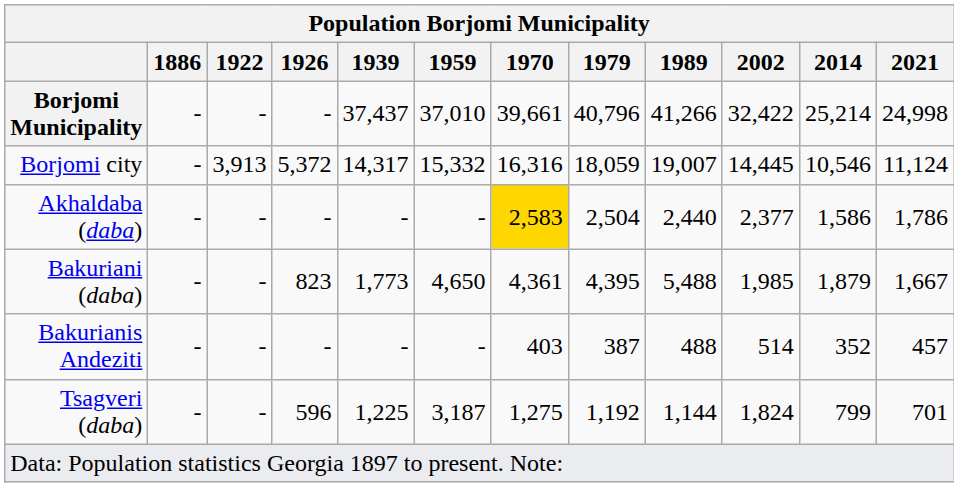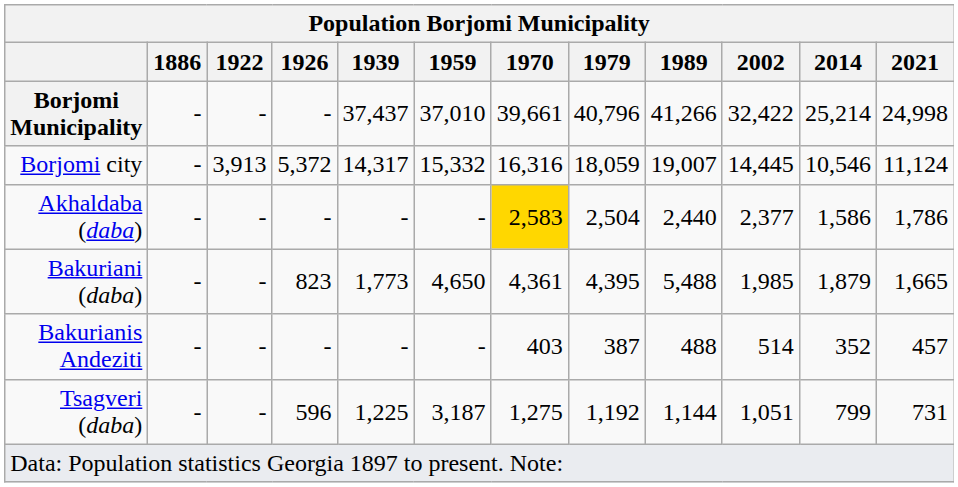(921, 281) 1,667 -> (921, 281) 1,665
(767, 411) 1,824 -> (767, 411) 1,051
(930, 411) 701 -> (930, 411) 731
